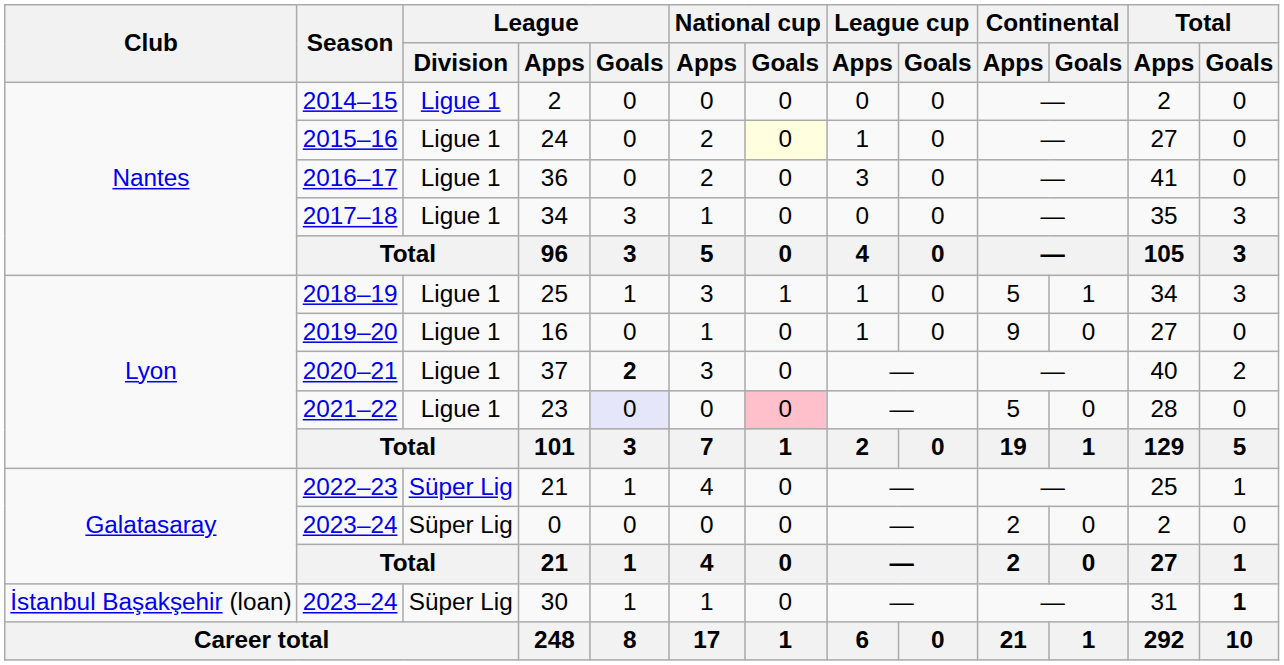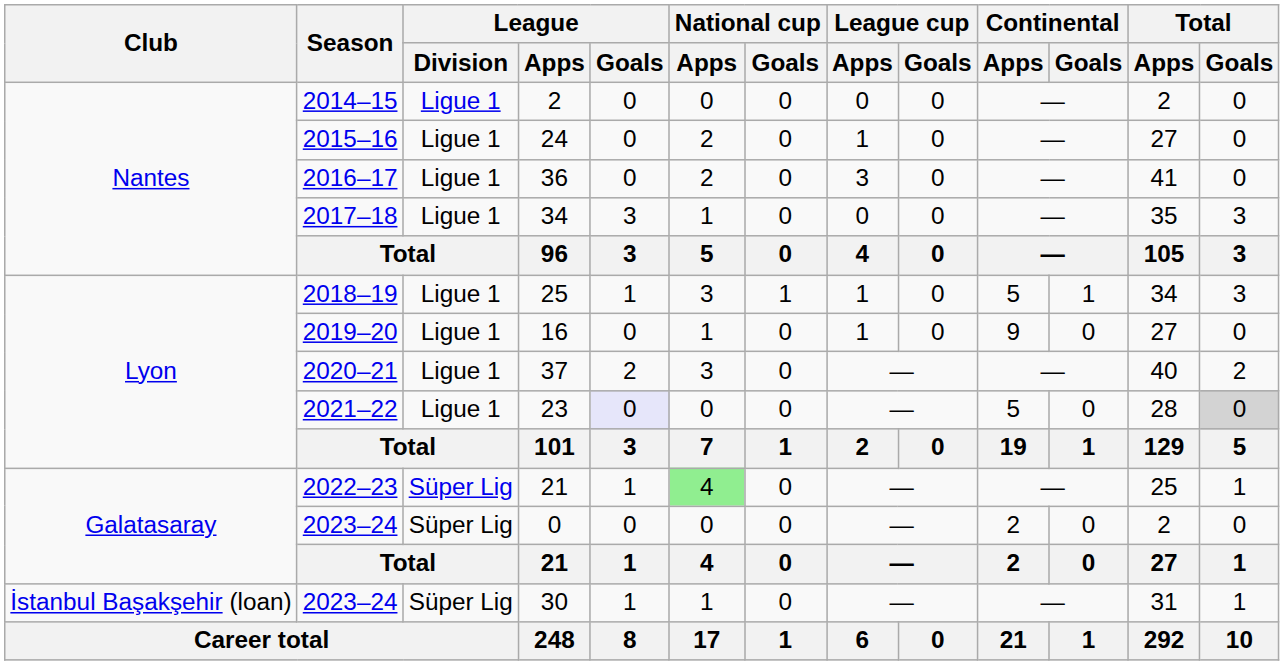(785, 139) lightyellow background -> (785, 139) no background
(630, 370) bold -> (630, 370) normal
(785, 409) pink background -> (785, 409) no background
(1239, 409) no background -> (1239, 409) lightgrey background
(707, 486) no background -> (707, 486) lightgreen background
(1239, 602) bold -> (1239, 602) normal
